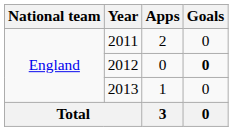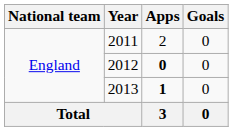(163, 65) normal -> (163, 65) bold
(205, 65) bold -> (205, 65) normal
(163, 89) normal -> (163, 89) bold
